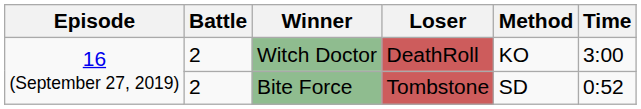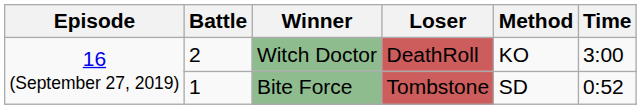(195, 87) 2 -> (195, 87) 1
